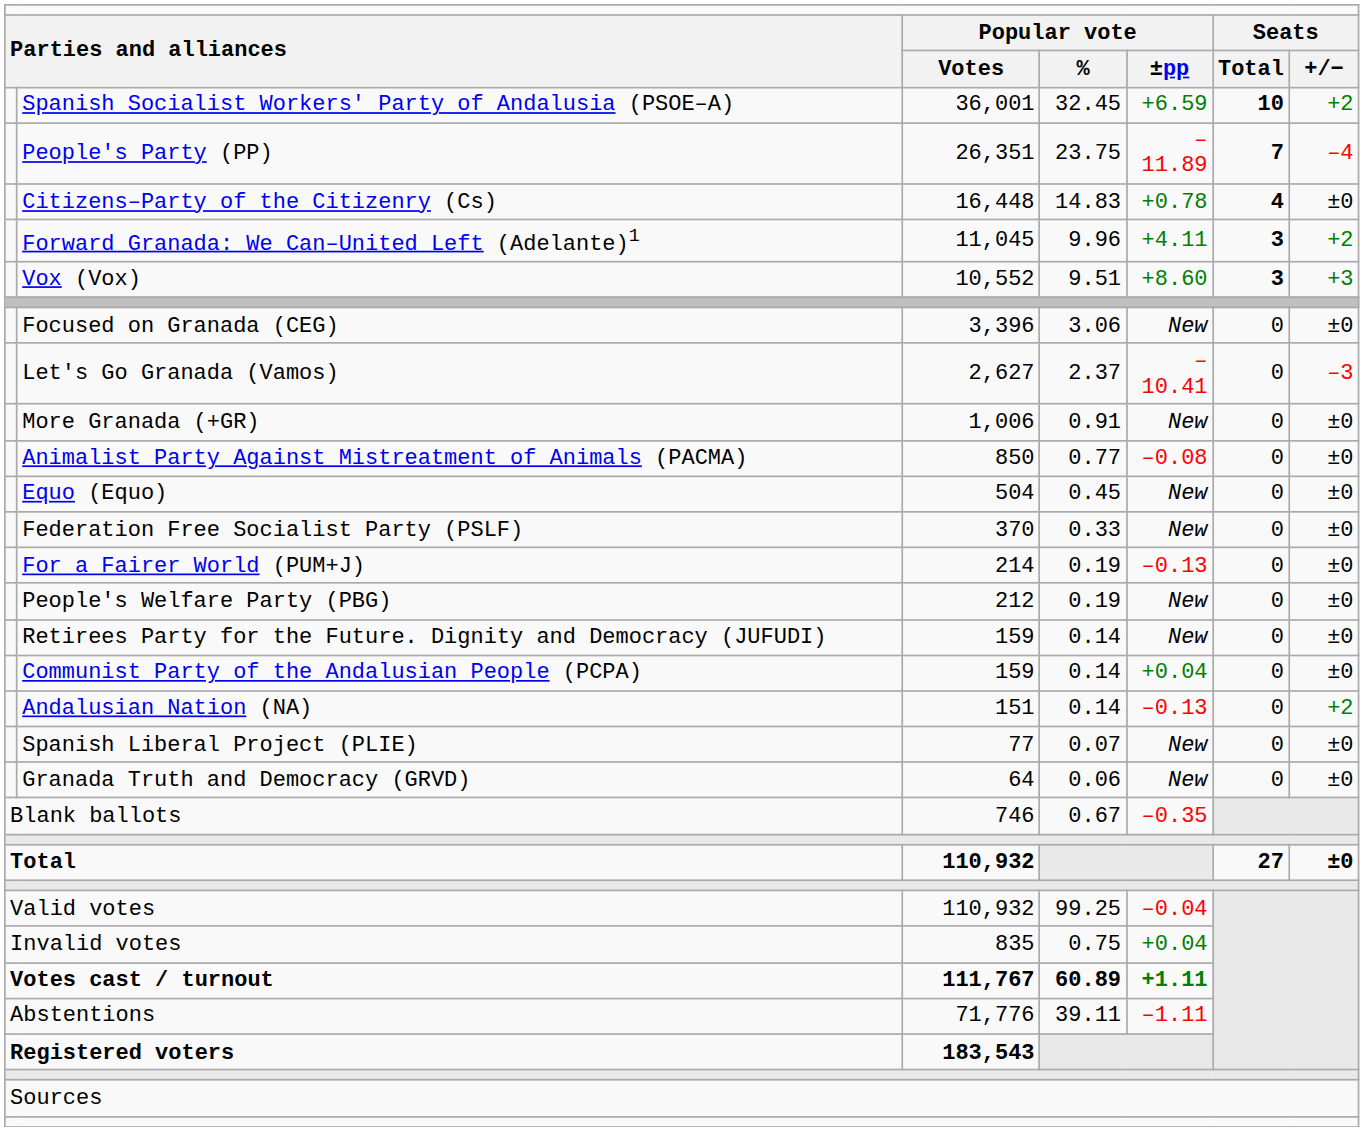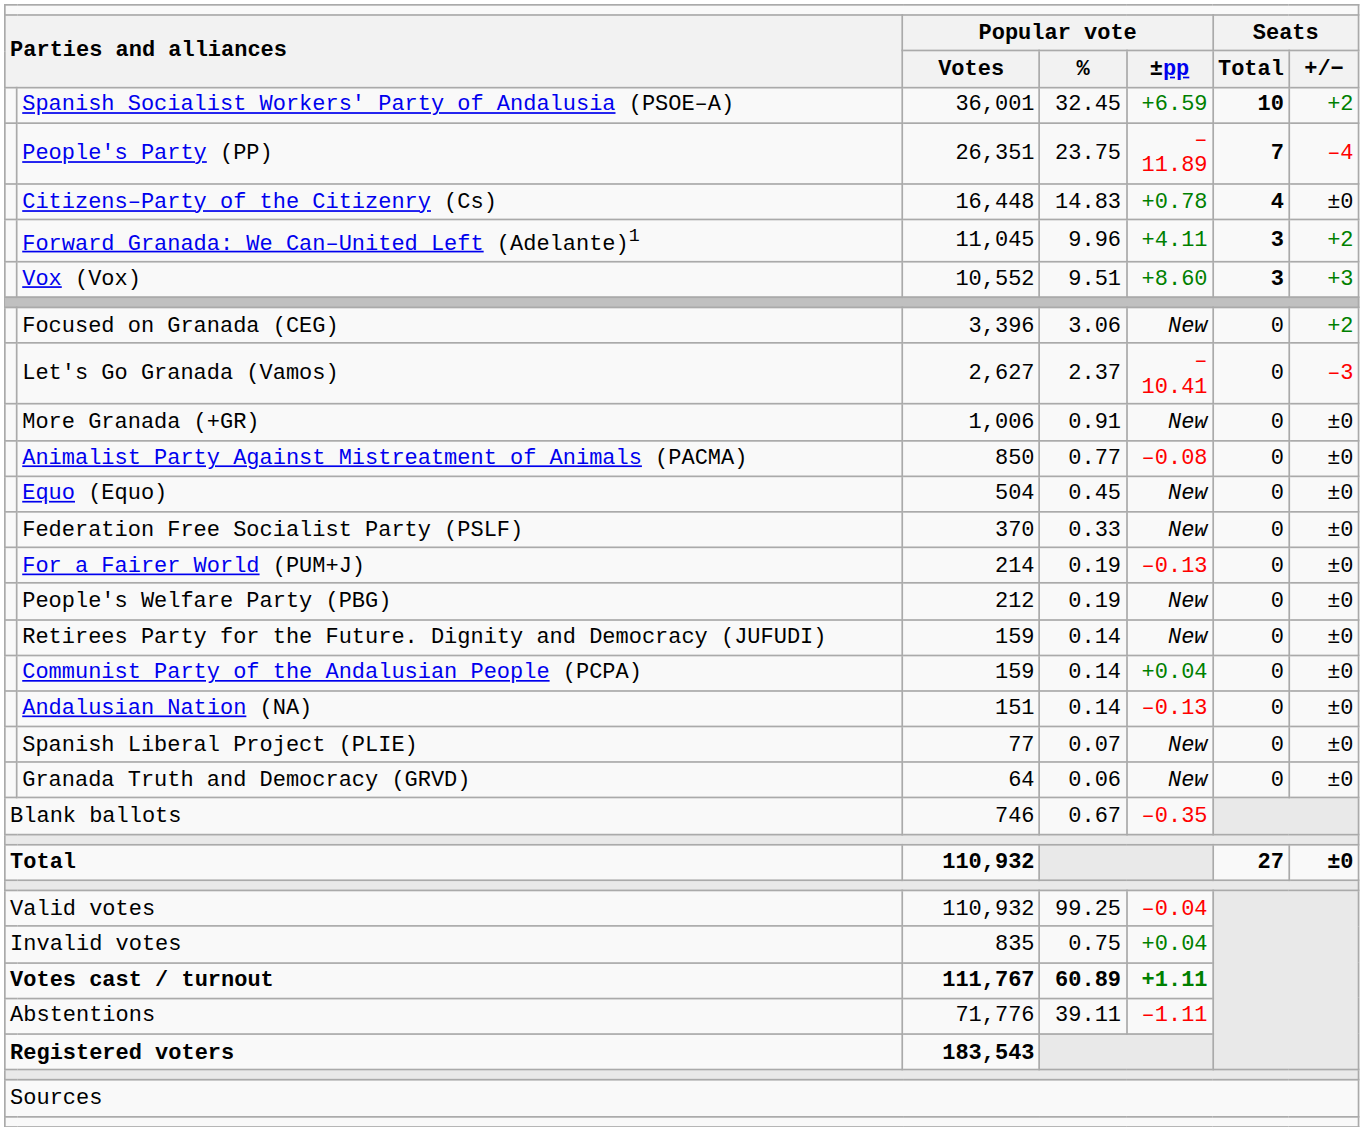(1340, 325) ±0 -> (1340, 325) +2
(1340, 709) +2 -> (1340, 709) ±0
